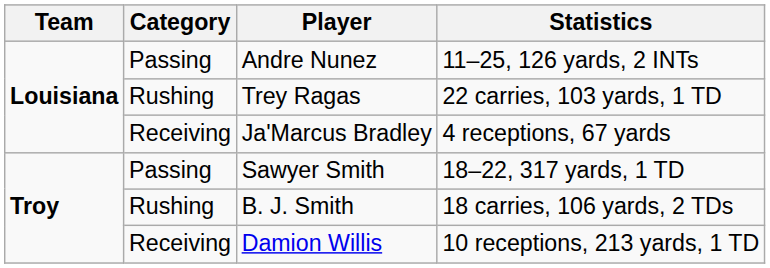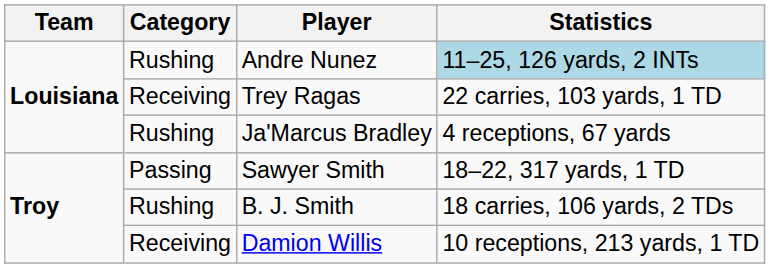(170, 59) Passing -> (172, 59) Rushing
(571, 59) no background -> (571, 59) lightblue background
(172, 96) Rushing -> (180, 96) Receiving
(180, 133) Receiving -> (172, 133) Rushing
